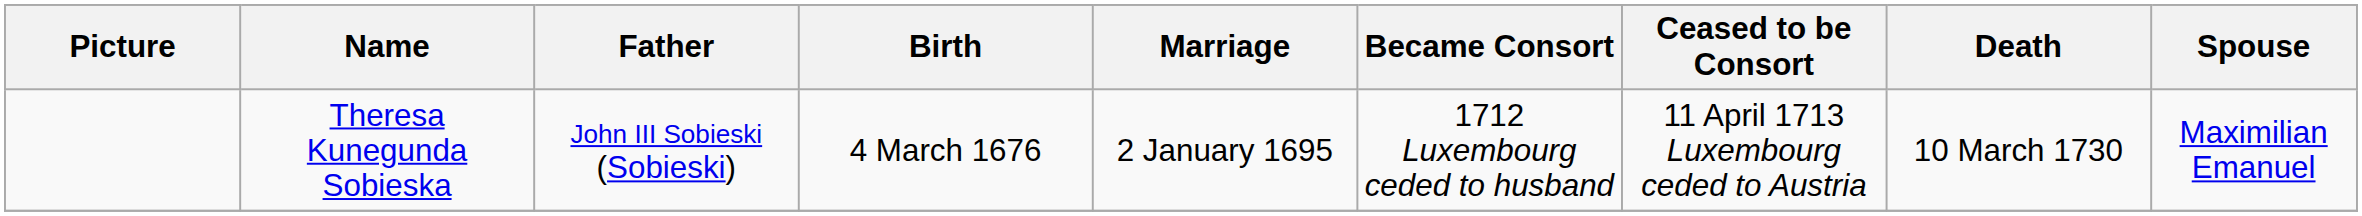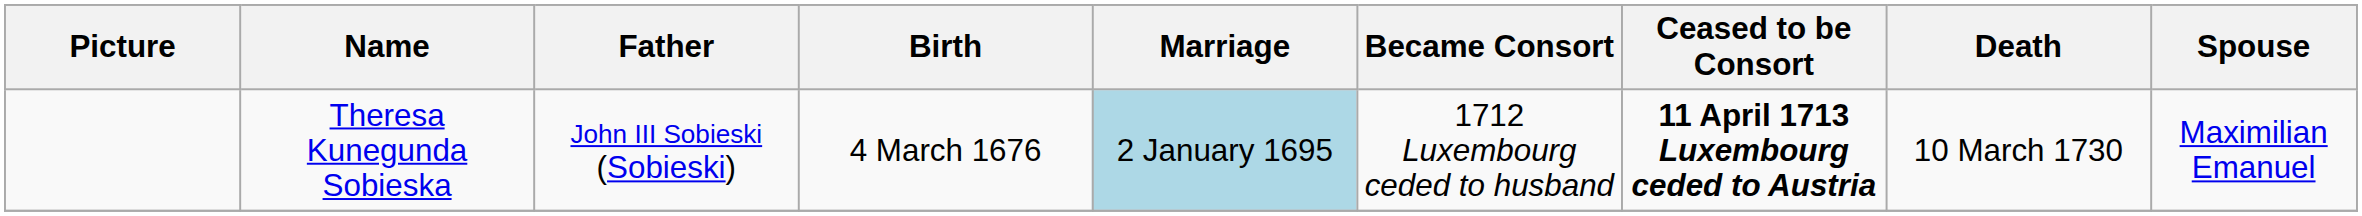(1225, 149) no background -> (1225, 149) lightblue background
(1754, 149) normal -> (1754, 149) bold
